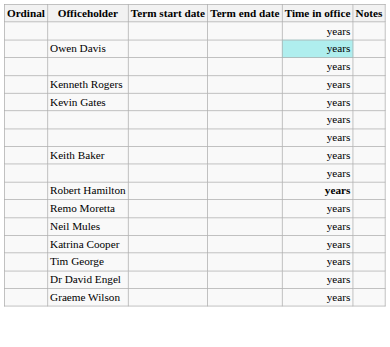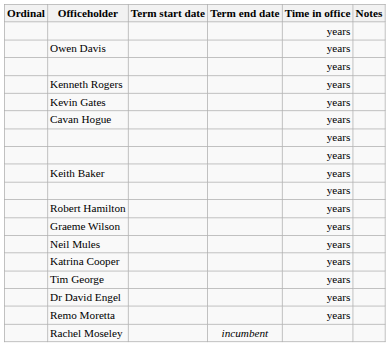(339, 48) paleturquoise background -> (339, 48) no background
+ row: (81, 119)
(338, 191) bold -> (339, 208) normal
rows swapped: (85, 297) <-> (83, 208)
+ row: (86, 333)
